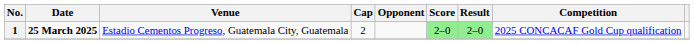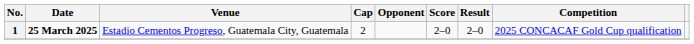(442, 30) lightgreen background -> (442, 30) no background
(475, 30) lightgreen background -> (475, 30) no background
